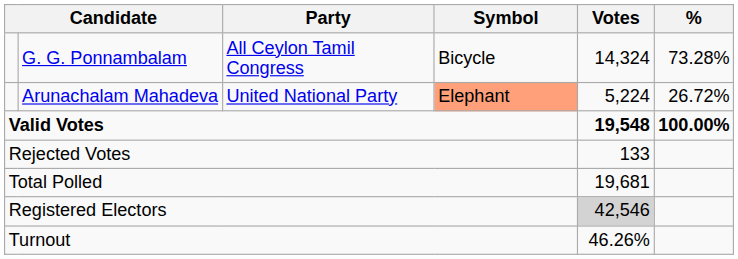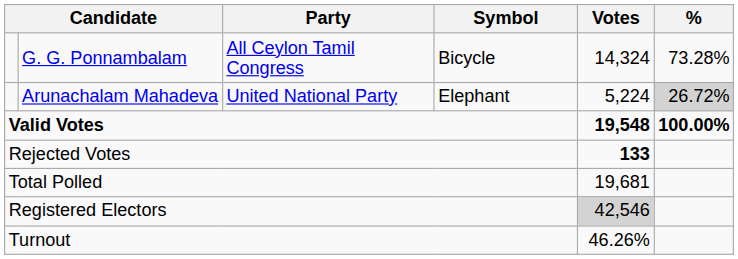(474, 96) lightsalmon background -> (474, 96) no background
(699, 96) no background -> (699, 96) lightgrey background
(635, 153) normal -> (635, 153) bold
